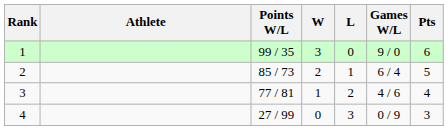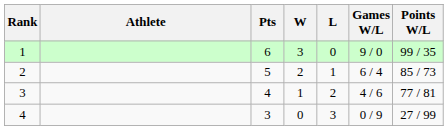columns swapped: (427, 23) <-> (276, 23)
